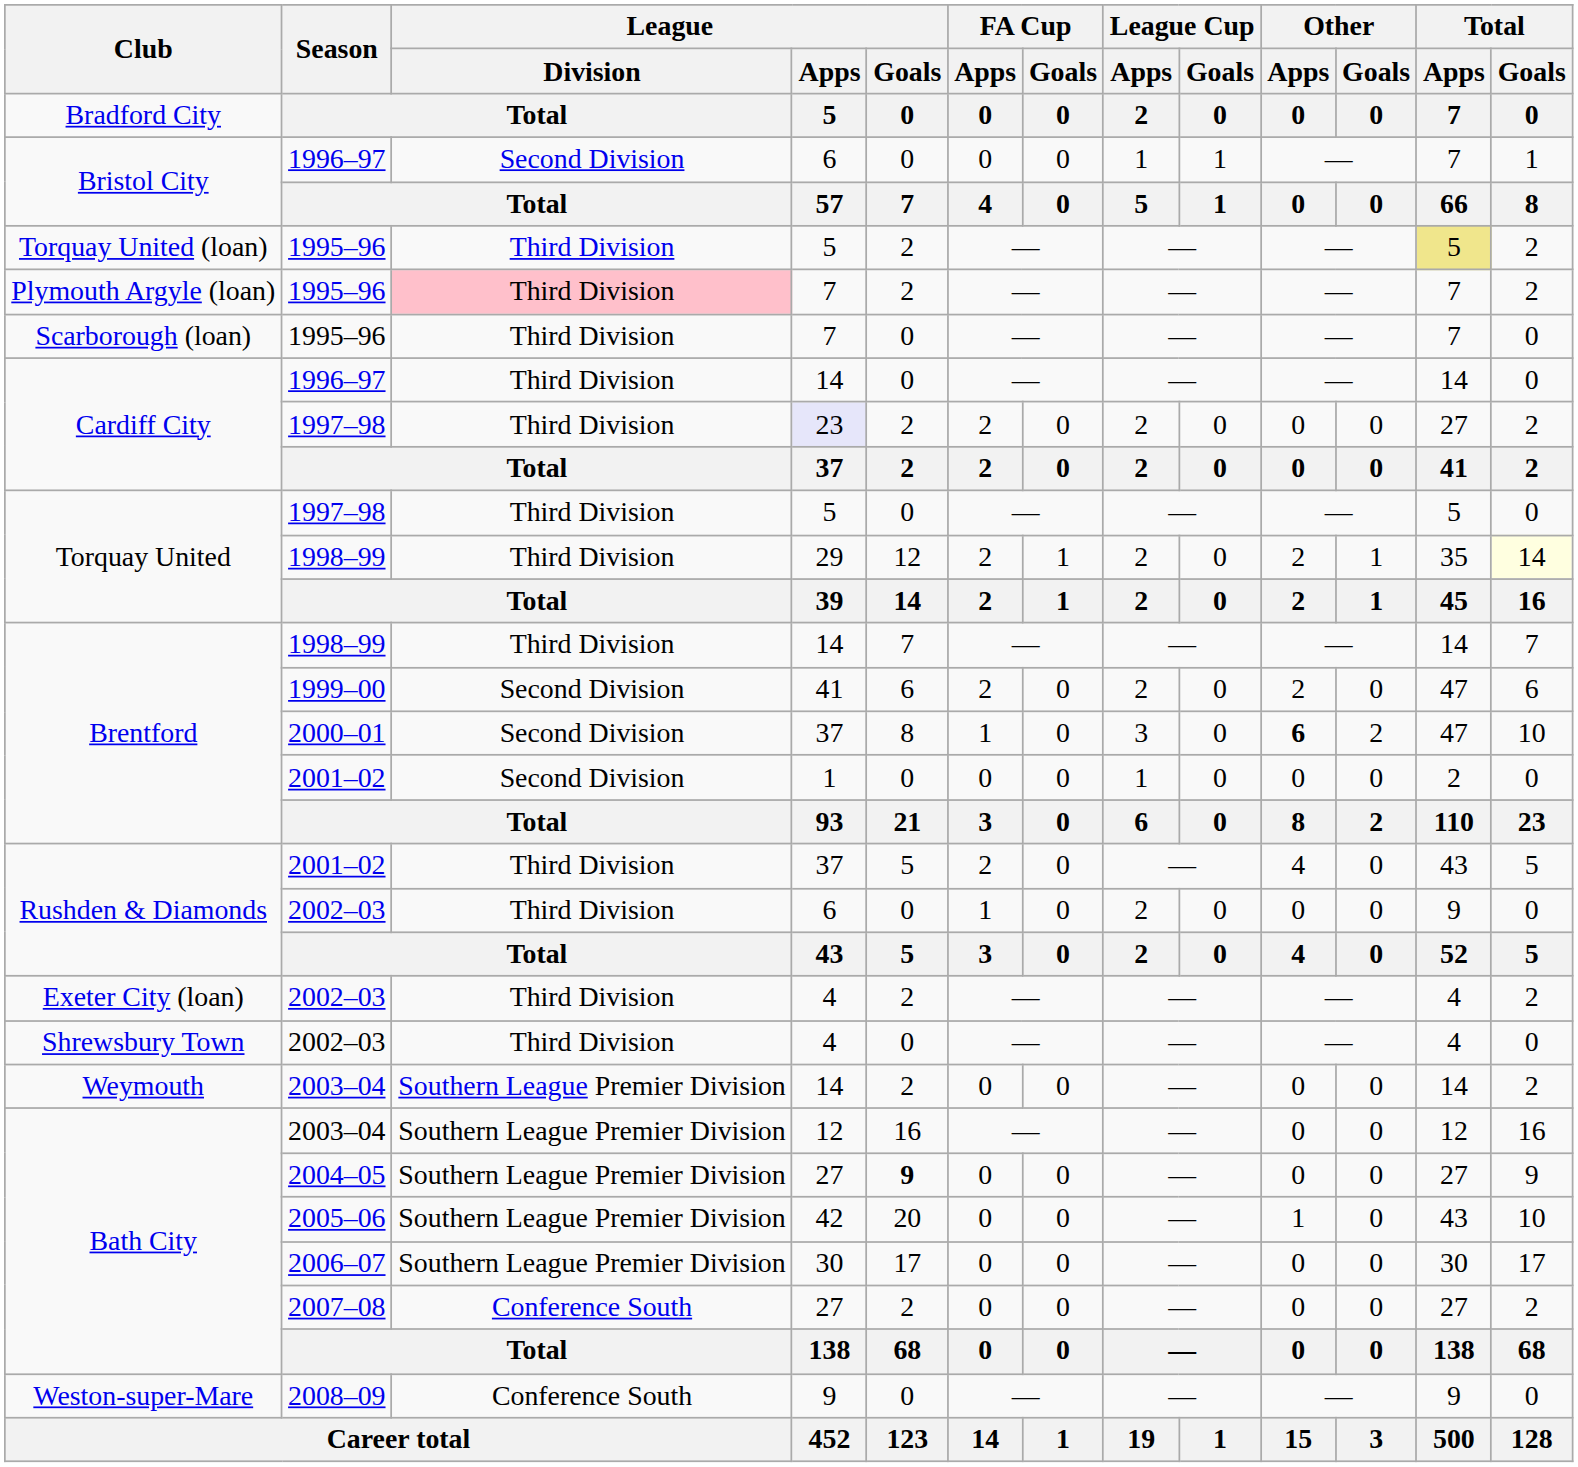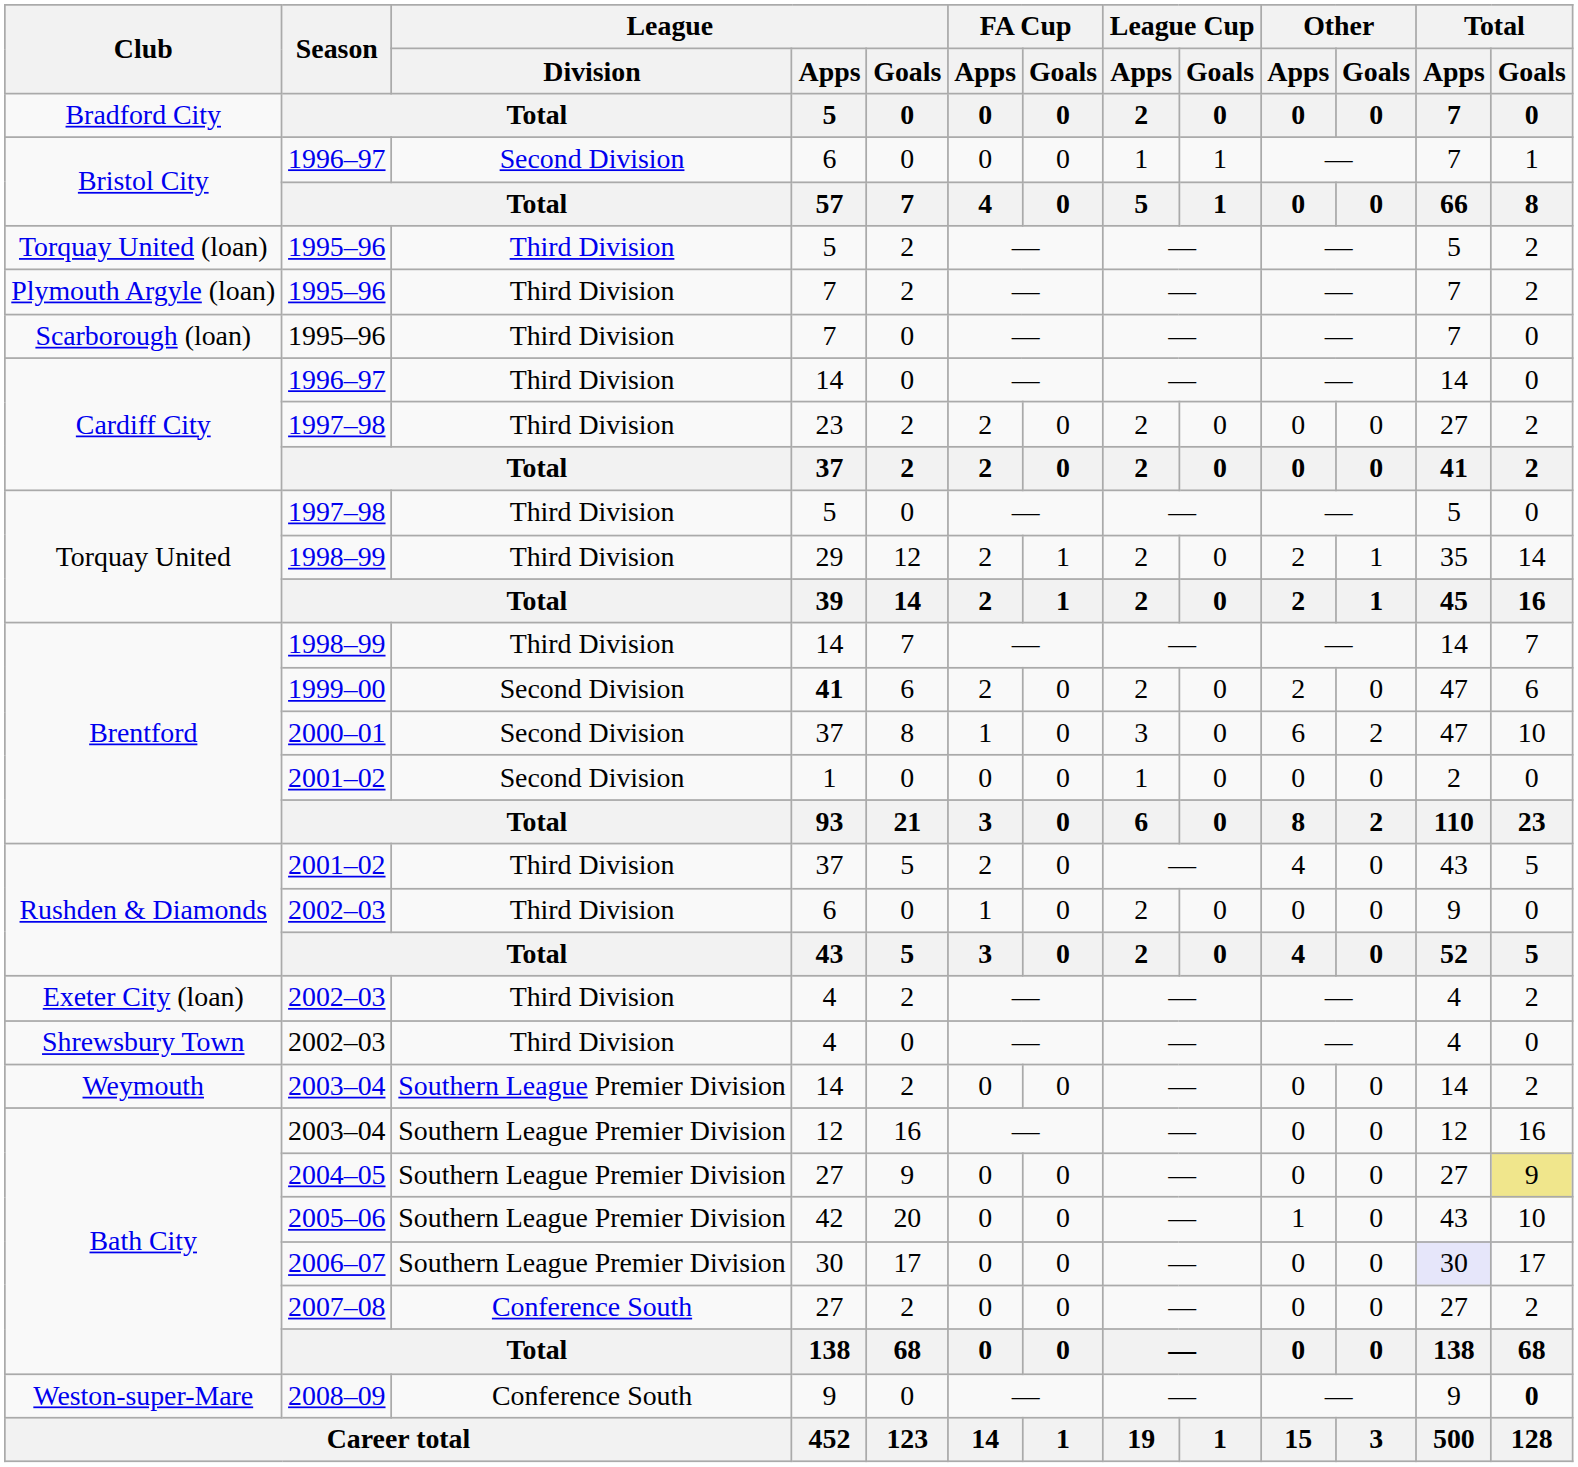(1454, 247) khaki background -> (1454, 247) no background
(592, 291) pink background -> (592, 291) no background
(829, 423) lavender background -> (829, 423) no background
(1532, 556) lightyellow background -> (1532, 556) no background
(829, 688) normal -> (829, 688) bold
(1298, 733) bold -> (1298, 733) normal
(907, 1174) bold -> (907, 1174) normal
(1532, 1174) no background -> (1532, 1174) khaki background
(1454, 1262) no background -> (1454, 1262) lavender background
(1532, 1395) normal -> (1532, 1395) bold
